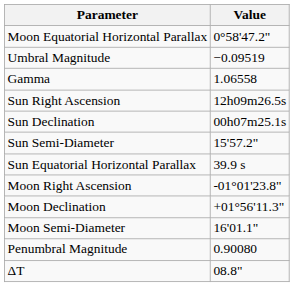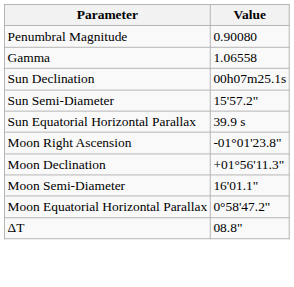rows swapped: (67, 249) <-> (107, 36)
- row: (59, 57)
- row: (64, 100)
